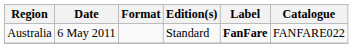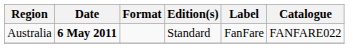(87, 33) normal -> (87, 33) bold
(245, 33) bold -> (244, 33) normal
